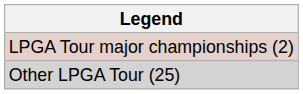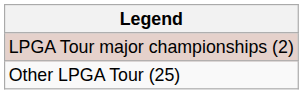(94, 75) lightgrey background -> (94, 75) no background
